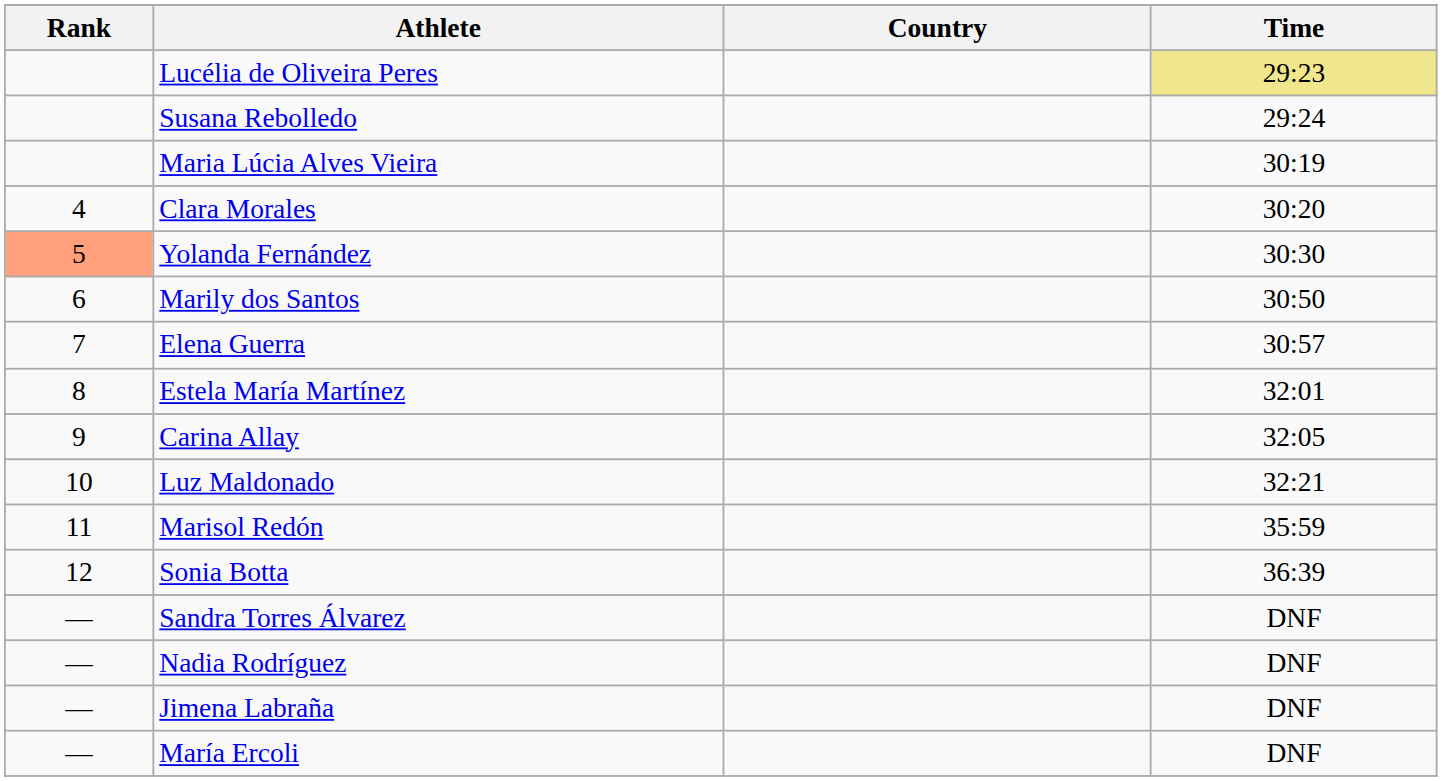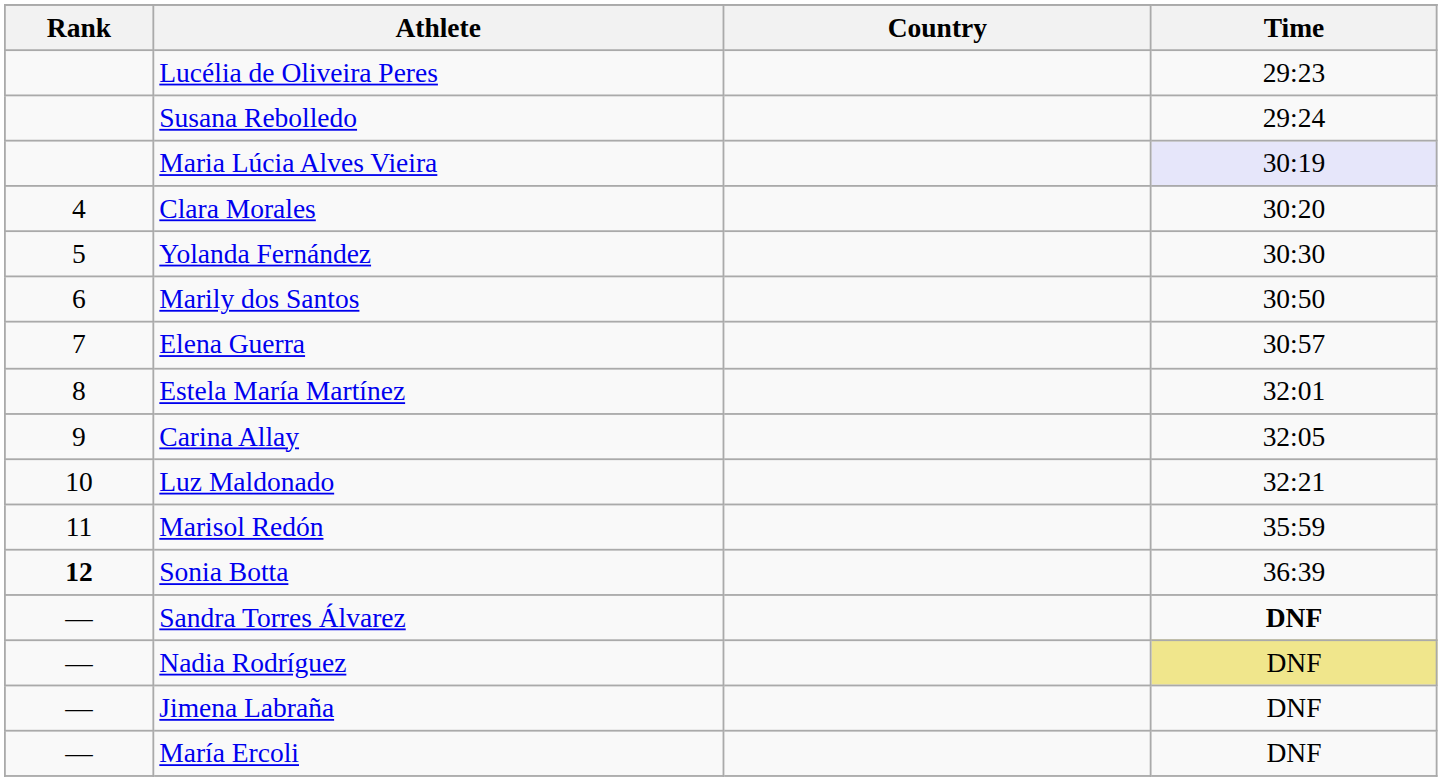(1294, 72) khaki background -> (1294, 72) no background
(1294, 163) no background -> (1294, 163) lavender background
(79, 254) lightsalmon background -> (79, 254) no background
(79, 571) normal -> (79, 571) bold
(1294, 617) normal -> (1294, 617) bold
(1294, 662) no background -> (1294, 662) khaki background
